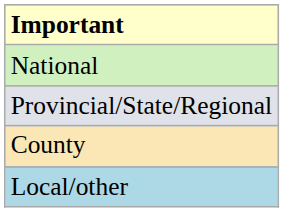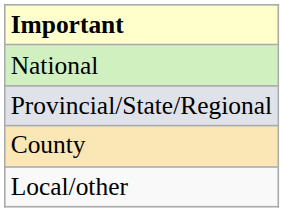(69, 186) lightblue background -> (69, 186) no background
